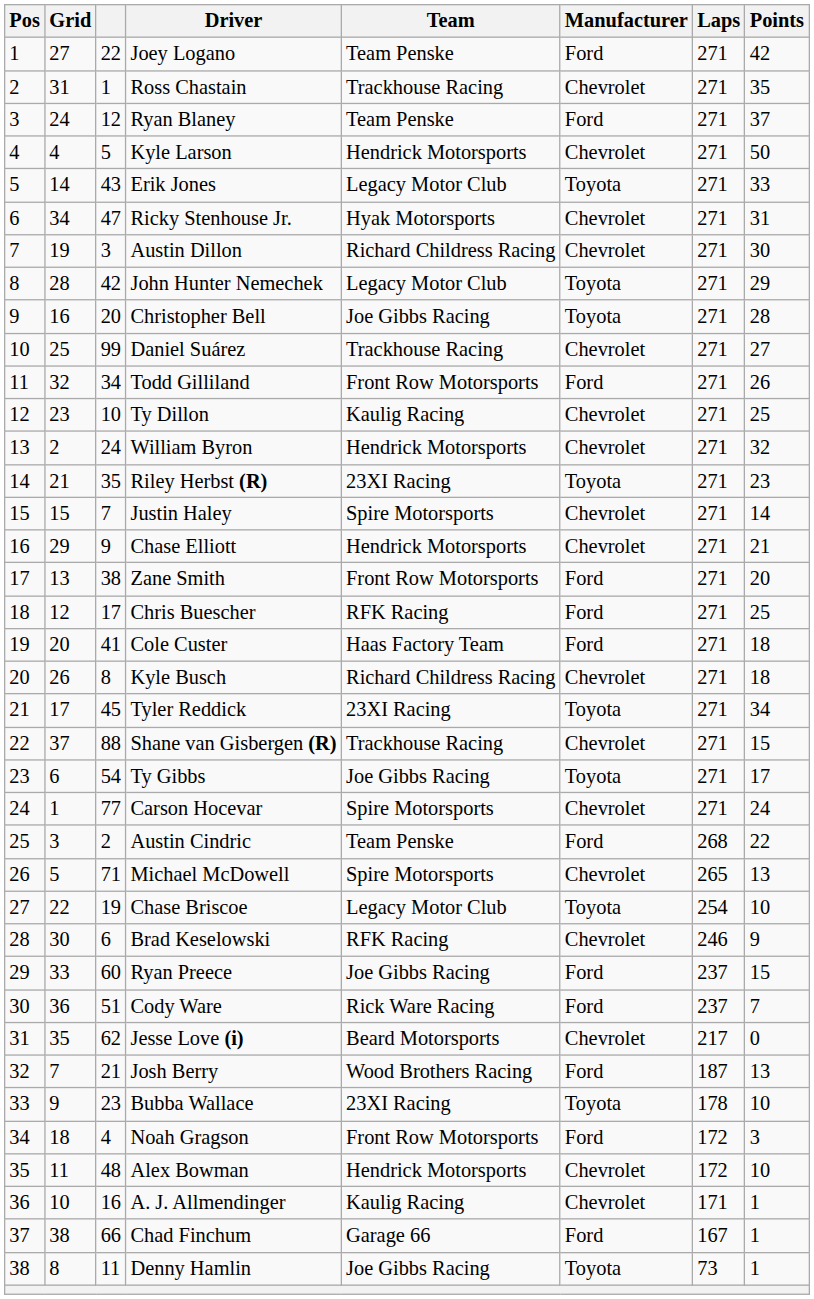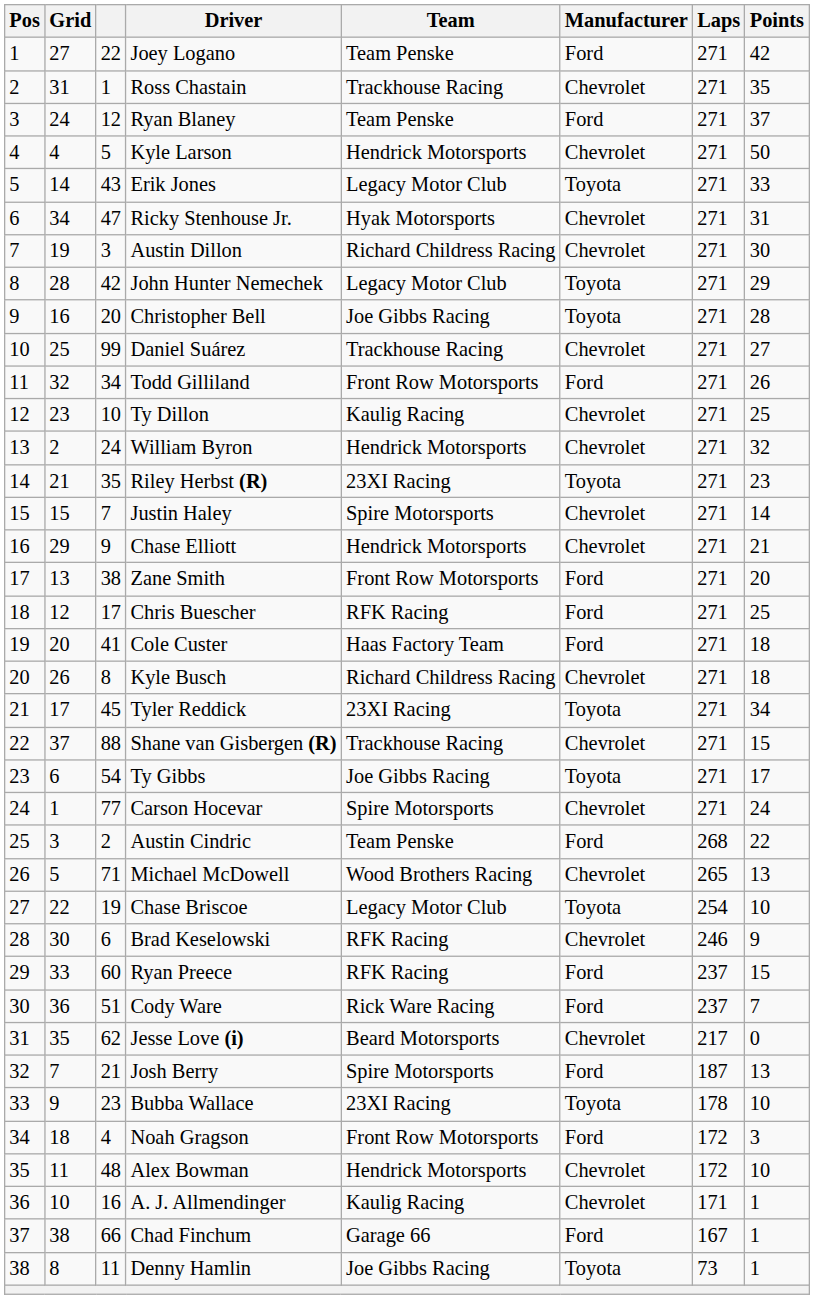(420, 874) Spire Motorsports -> (439, 874) Wood Brothers Racing
(418, 972) Joe Gibbs Racing -> (397, 972) RFK Racing
(439, 1070) Wood Brothers Racing -> (420, 1070) Spire Motorsports
